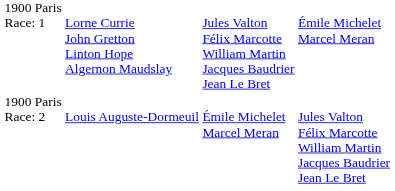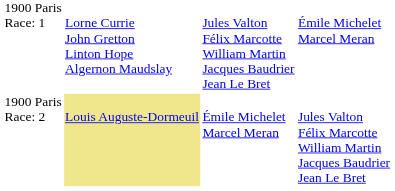(132, 117) no background -> (132, 117) khaki background
